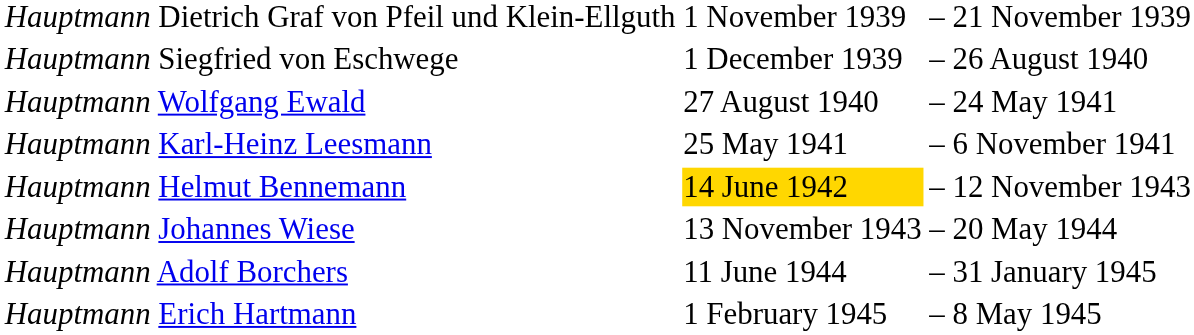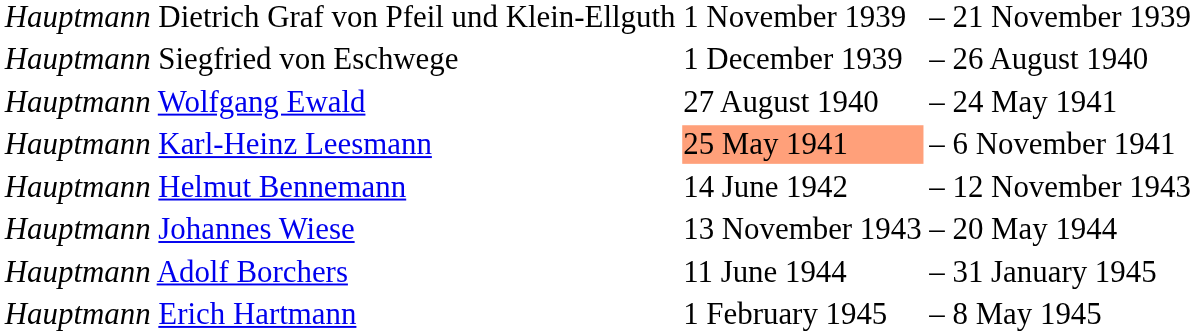(766, 144) no background -> (766, 144) lightsalmon background
(766, 186) gold background -> (766, 186) no background
